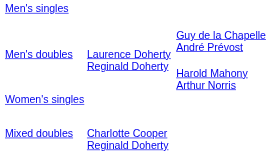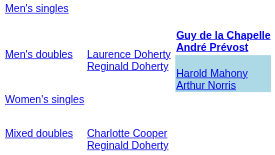(221, 41) normal -> (223, 41) bold
(212, 79) no background -> (212, 79) lightblue background
